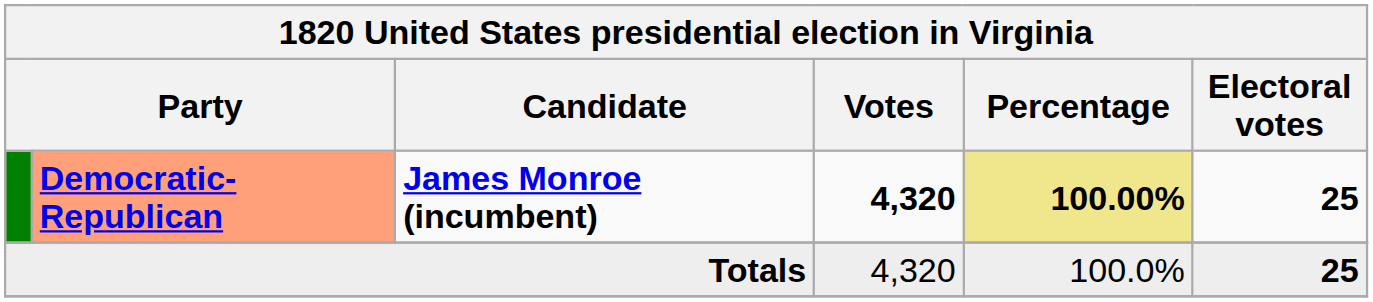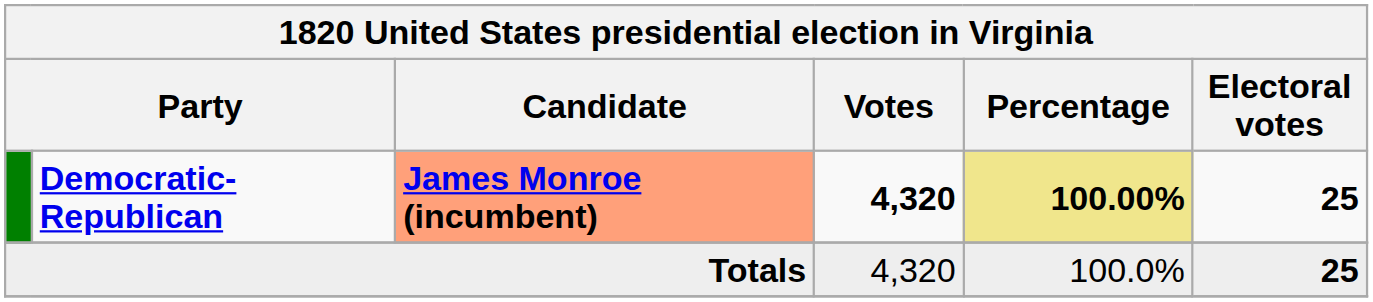(138, 197) lightsalmon background -> (138, 197) no background
(522, 197) no background -> (522, 197) lightsalmon background
